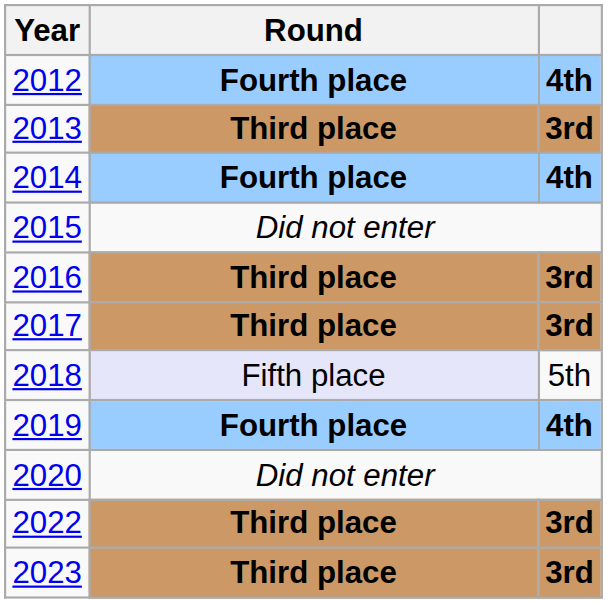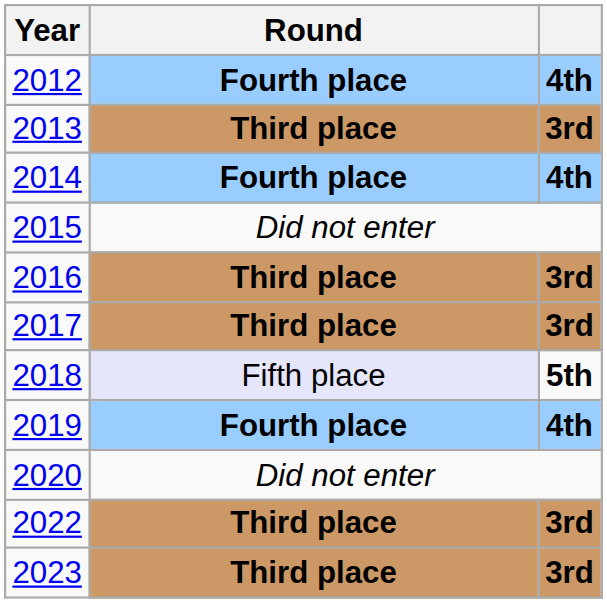(569, 376) normal -> (569, 376) bold
